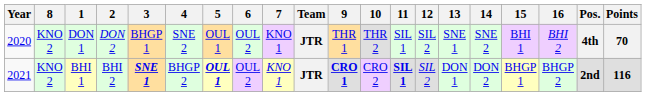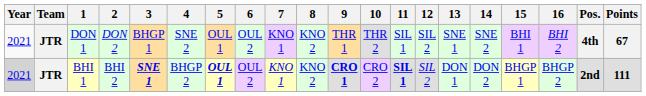columns swapped: (311, 14) <-> (50, 14)
(19, 41) 2020 -> (19, 41) 2021
(622, 41) 70 -> (622, 41) 67
(19, 75) no background -> (19, 75) lightgrey background
(622, 75) 116 -> (622, 75) 111
